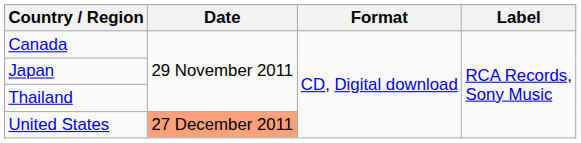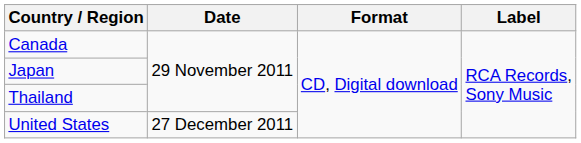(222, 124) lightsalmon background -> (222, 124) no background
